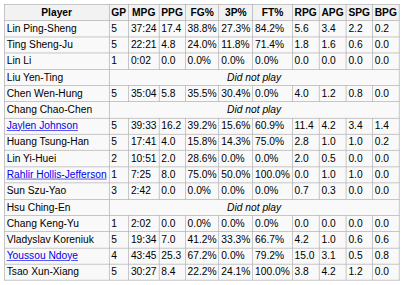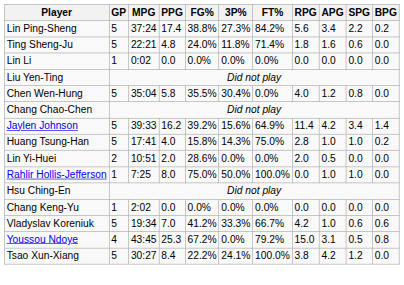(270, 126) 60.9% -> (270, 126) 64.9%
- row: (36, 191)
